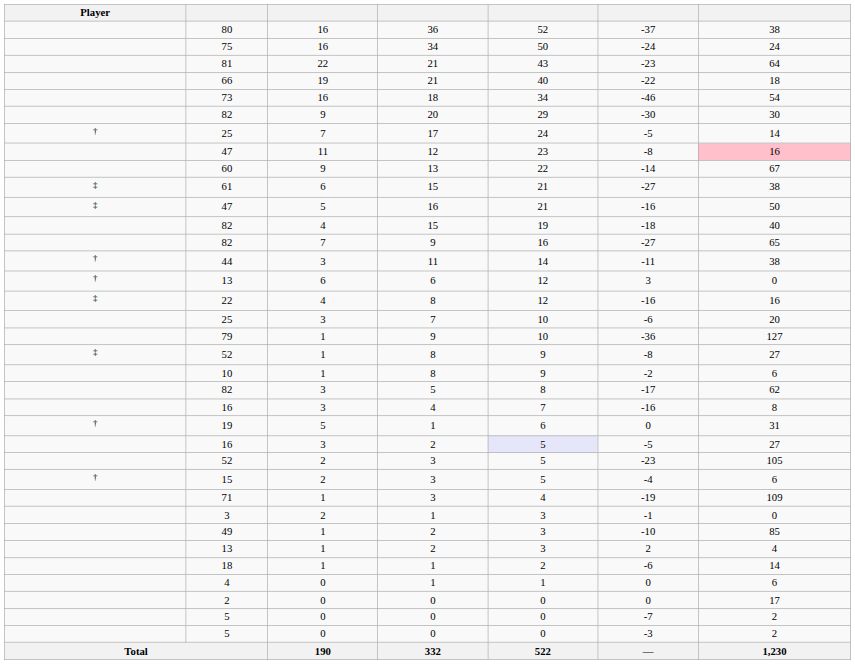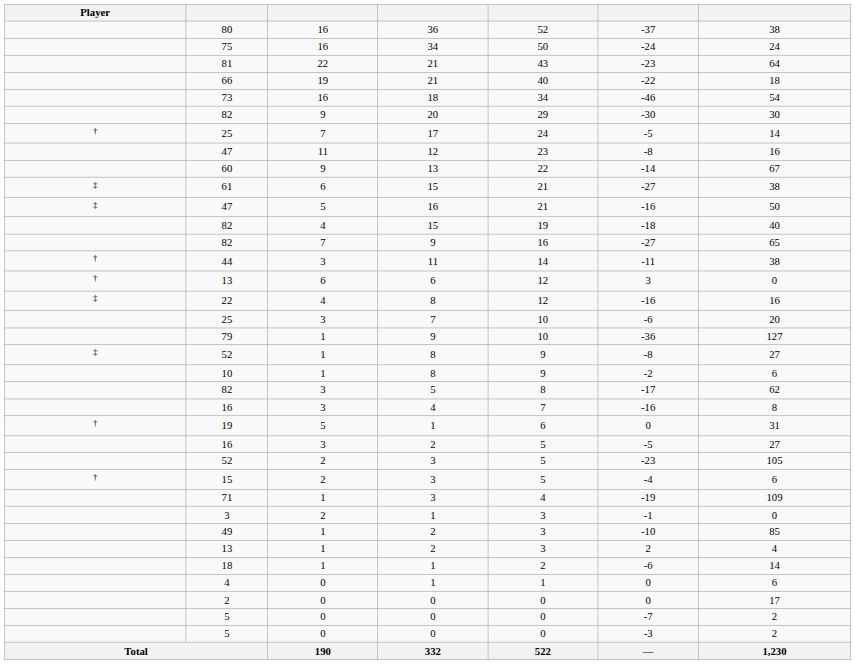(774, 151) pink background -> (774, 151) no background
(543, 444) lavender background -> (543, 444) no background
